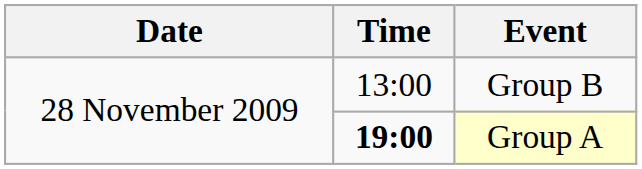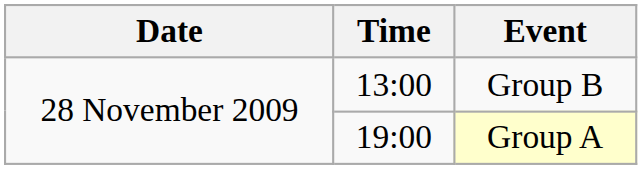(394, 137) bold -> (394, 137) normal
